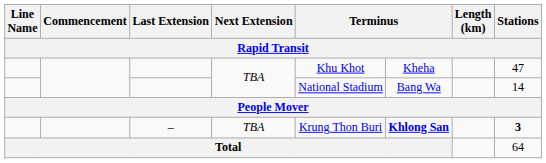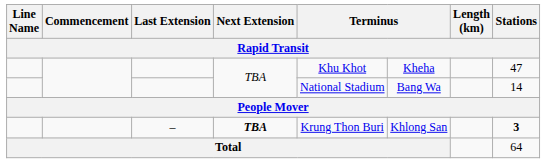(254, 127) normal -> (255, 127) bold
(419, 127) bold -> (419, 127) normal
